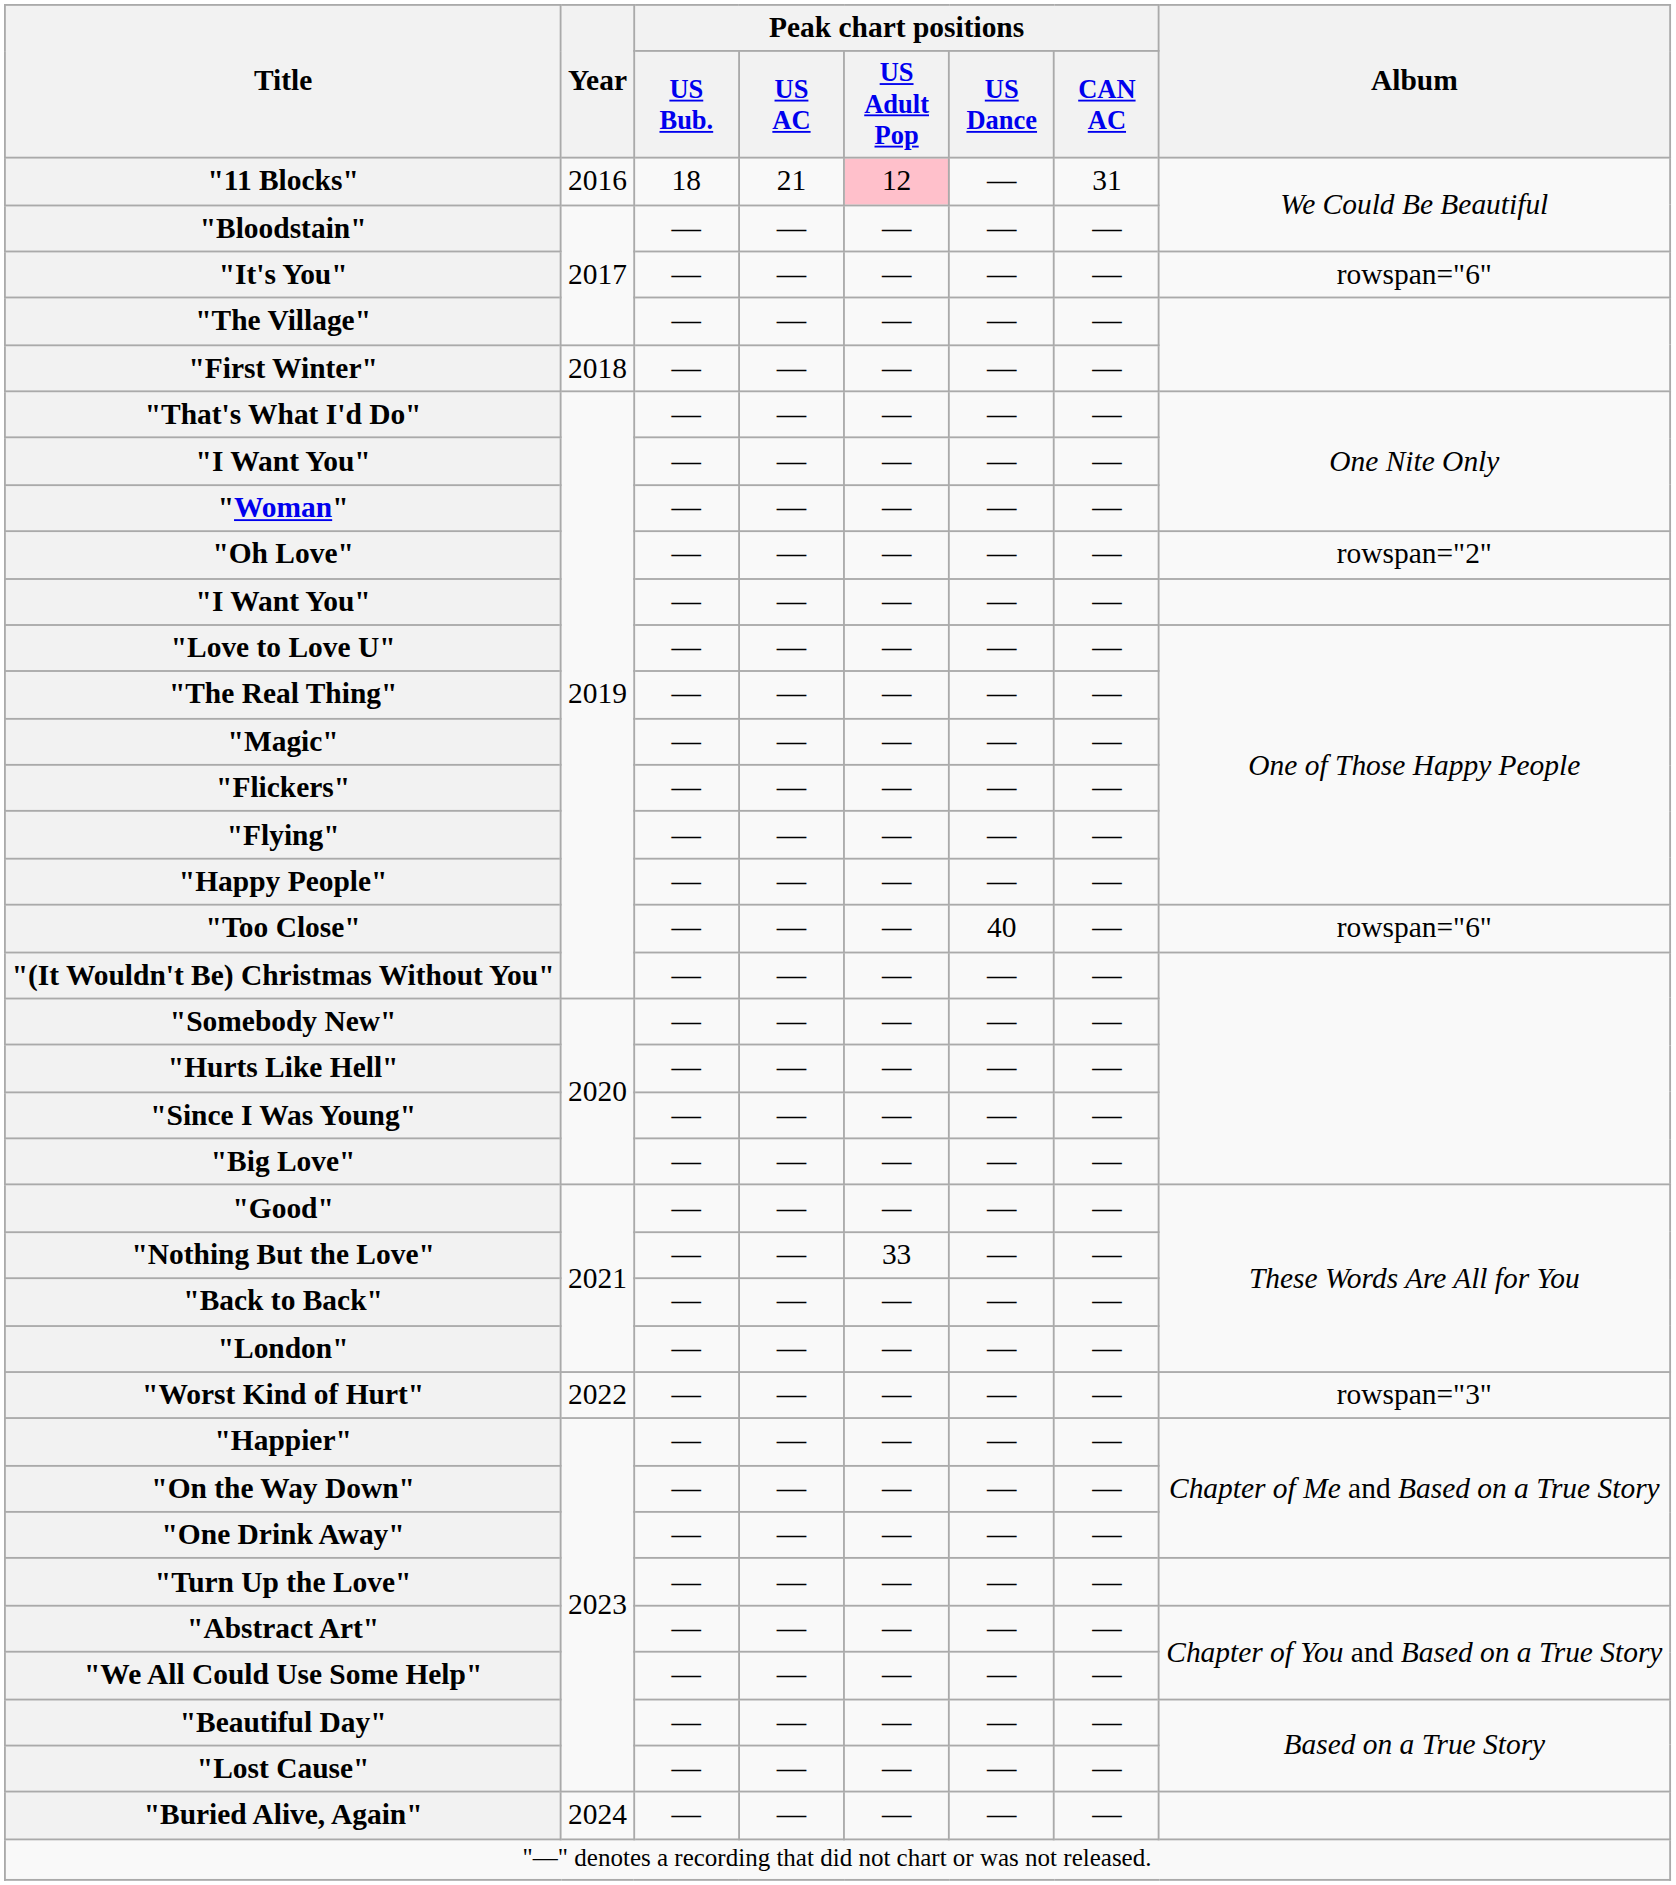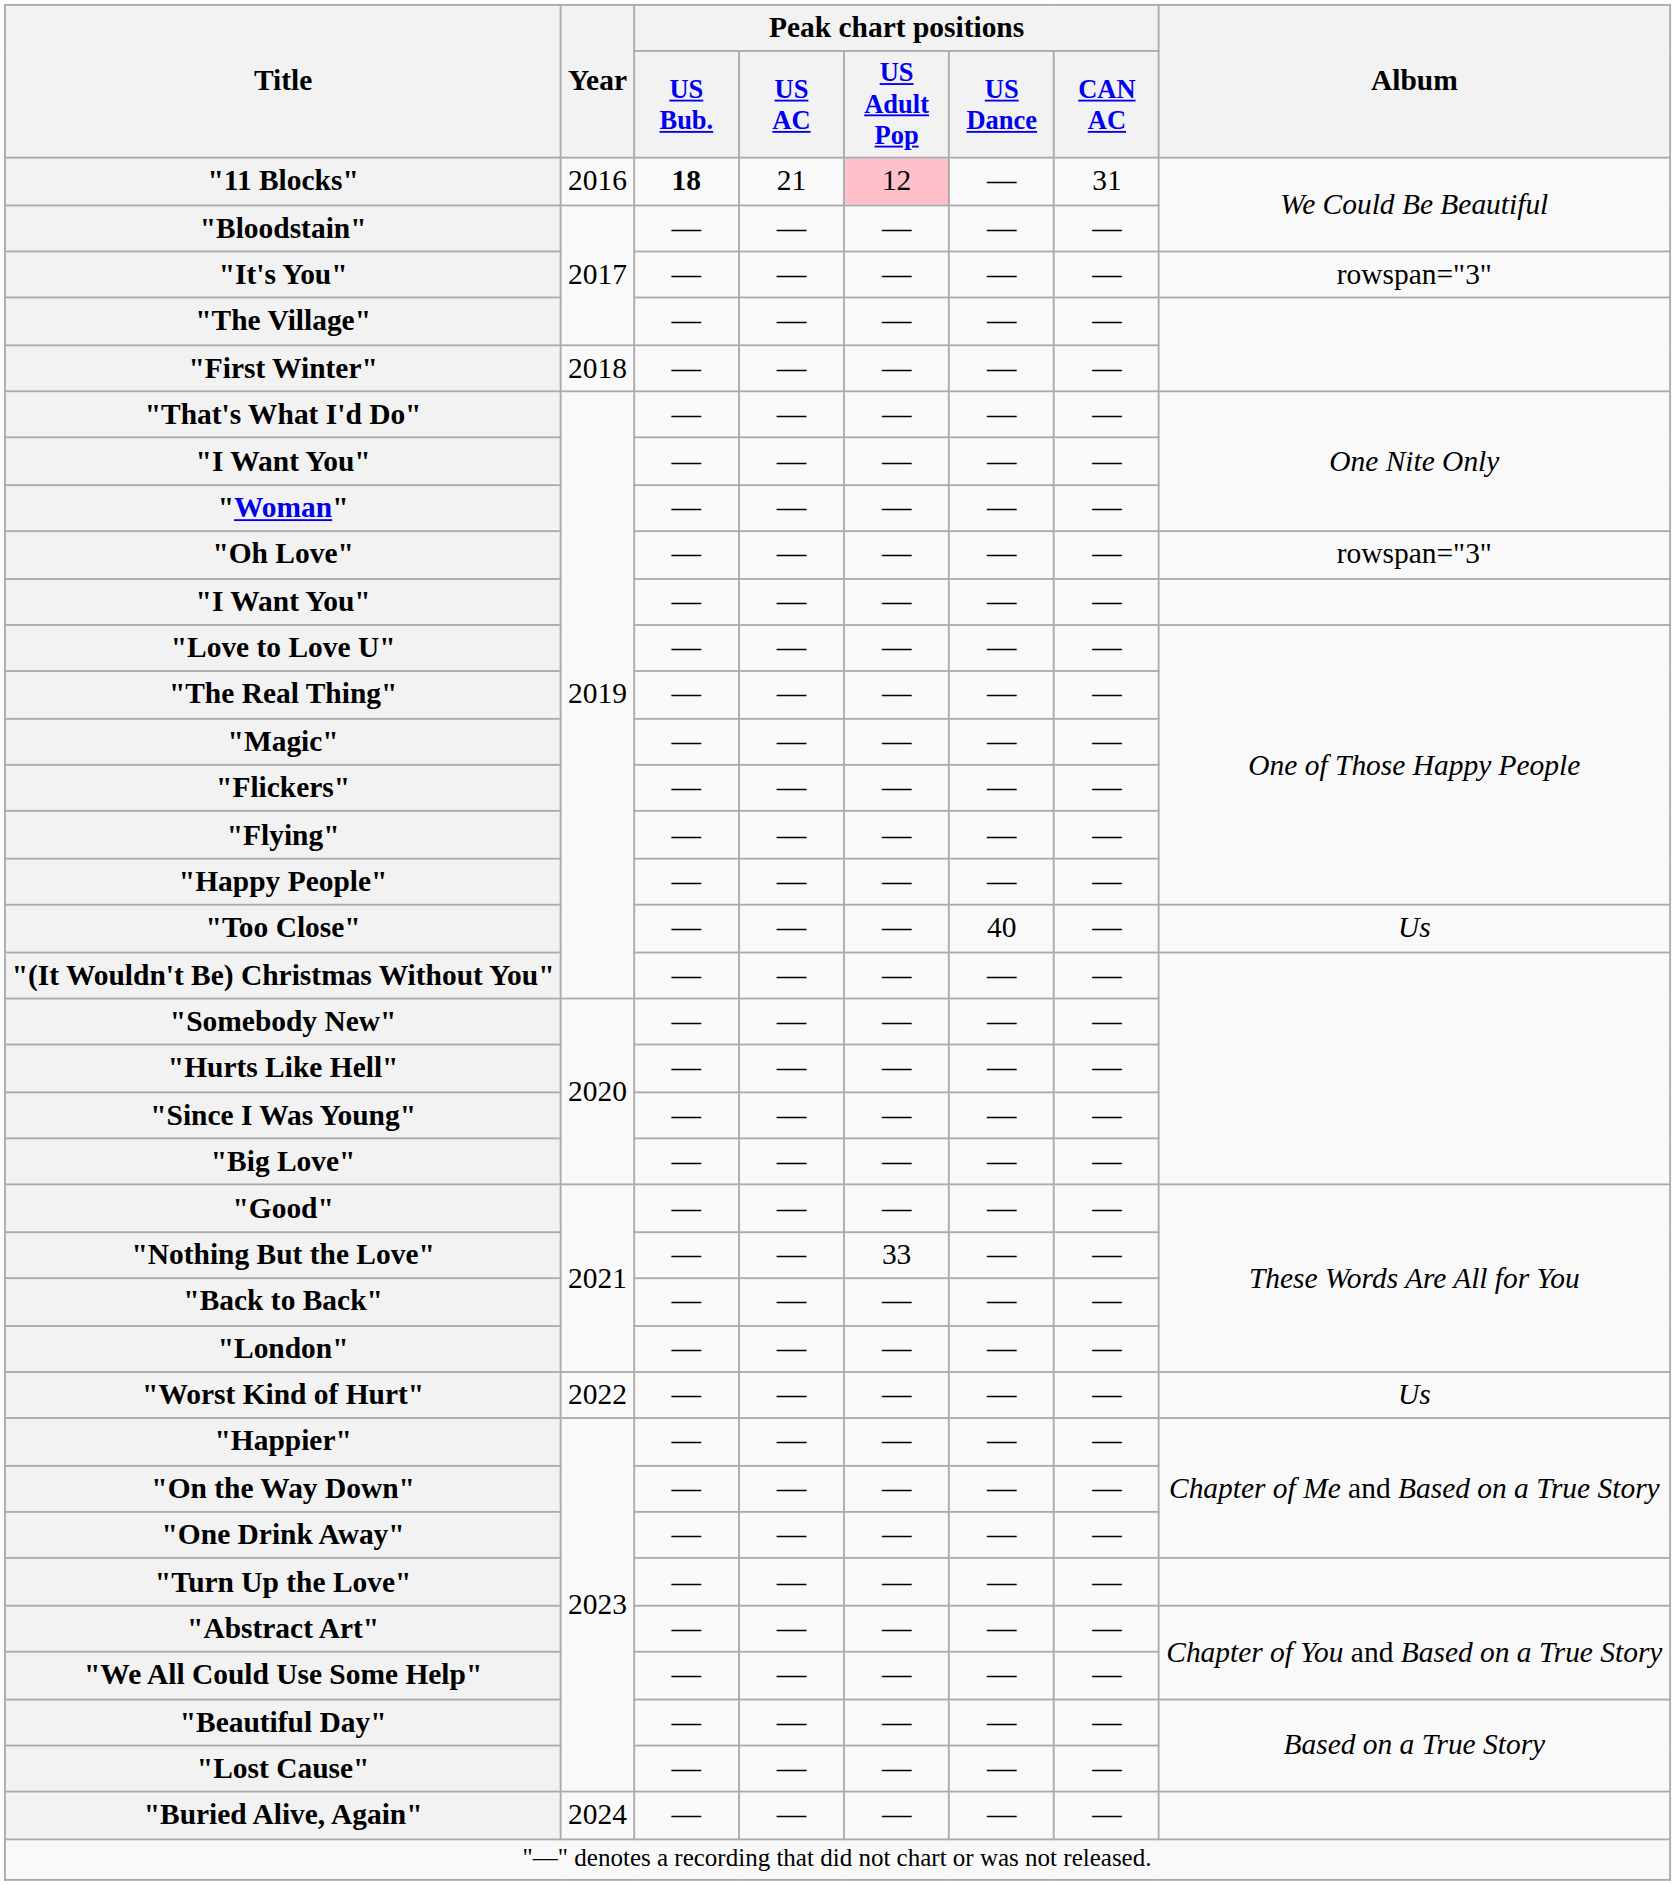(686, 180) normal -> (686, 180) bold
(1414, 274) rowspan="6" -> (1414, 274) rowspan="3"
(1414, 554) rowspan="2" -> (1414, 554) rowspan="3"
(1414, 927) rowspan="6" -> (1414, 927) Us
(1414, 1394) rowspan="3" -> (1414, 1394) Us
